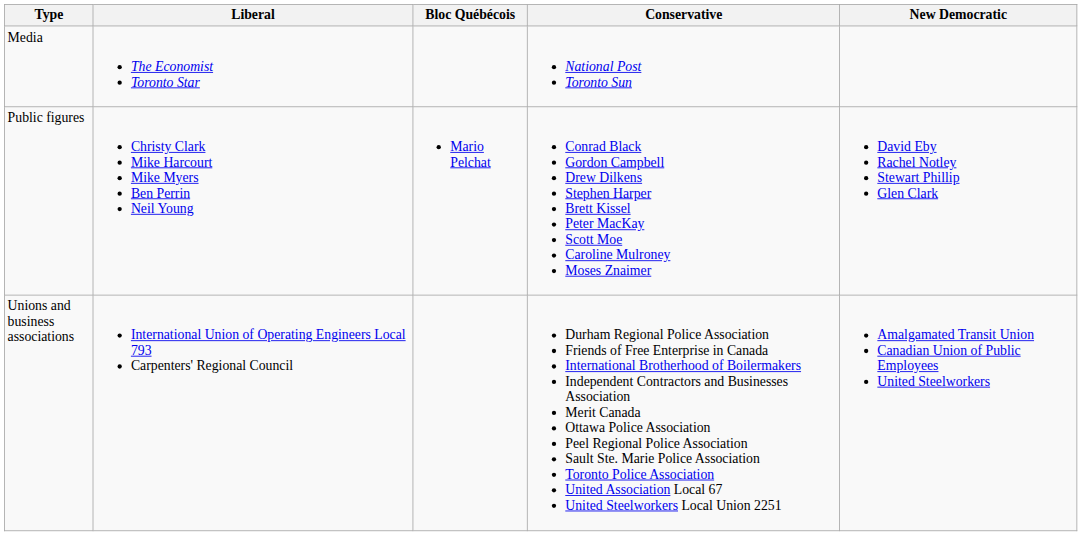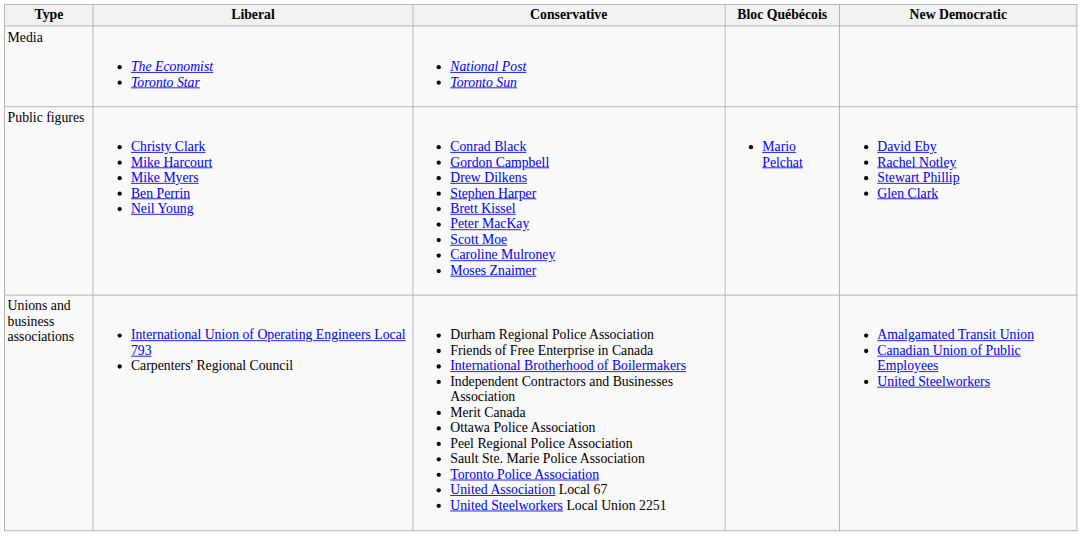columns swapped: (684, 15) <-> (470, 15)
